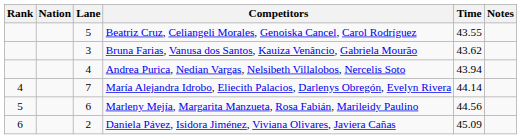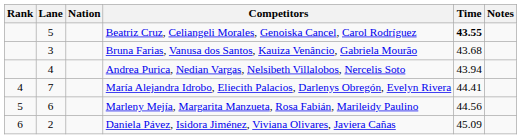columns swapped: (88, 13) <-> (55, 13)
(469, 32) normal -> (469, 32) bold
(469, 51) 43.62 -> (469, 51) 43.68
(469, 88) 44.14 -> (469, 88) 44.41
